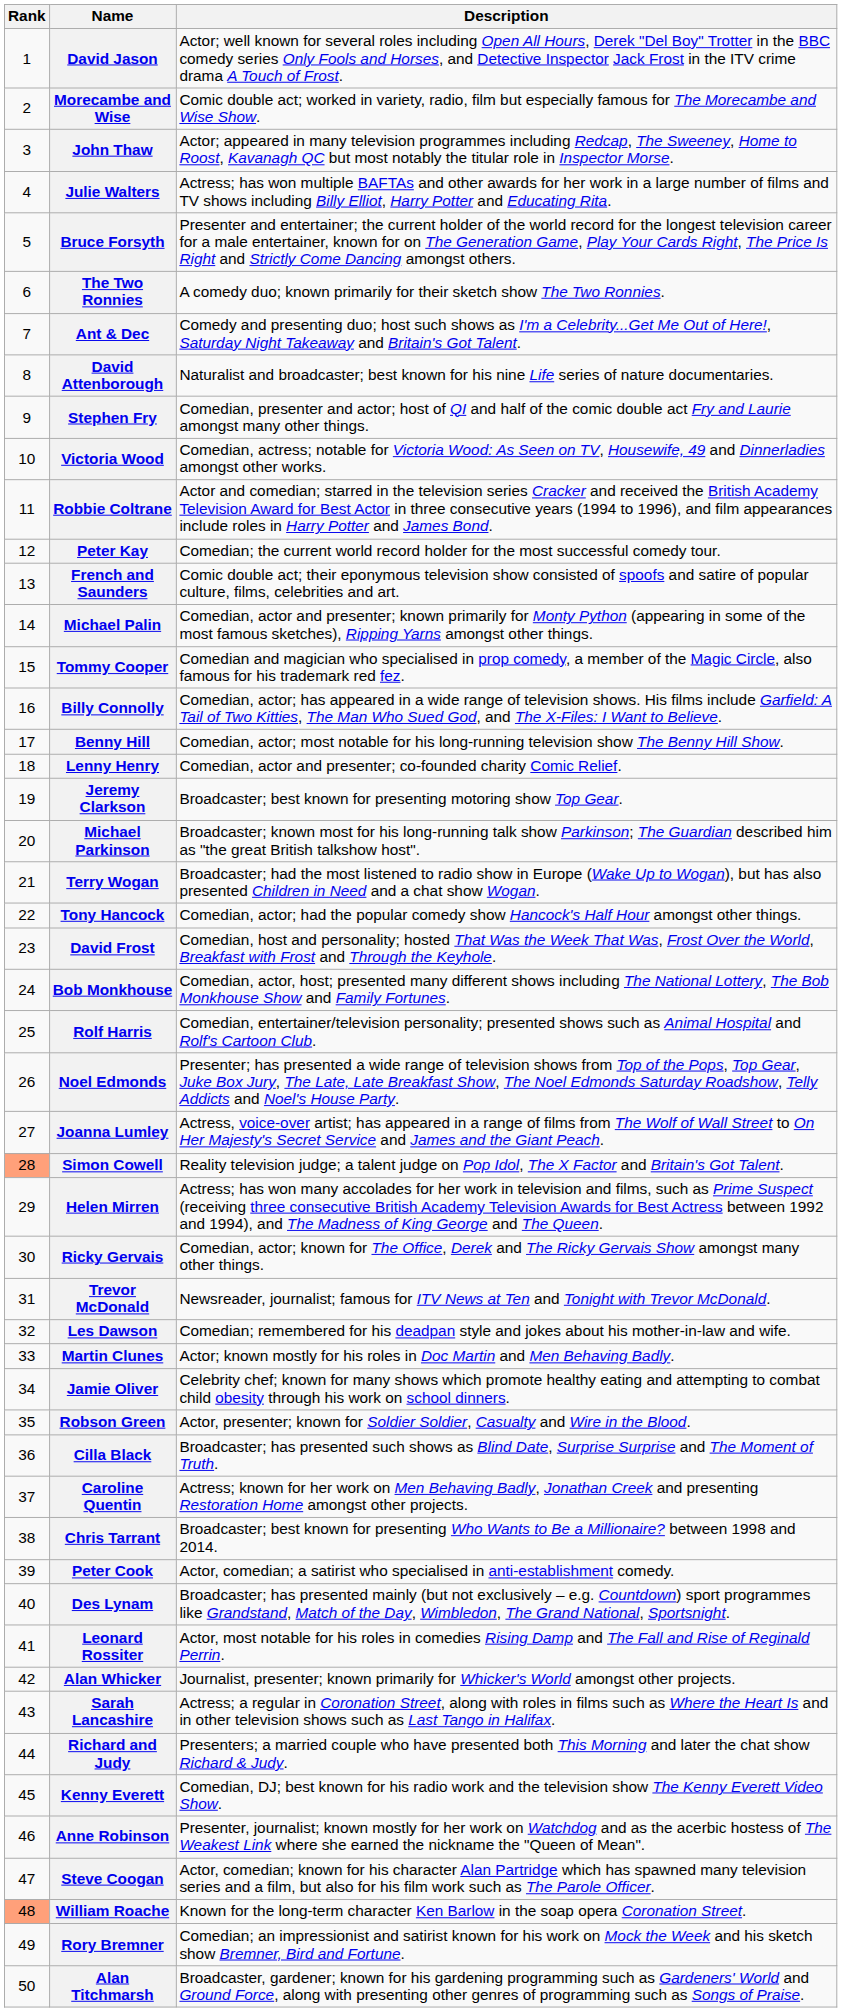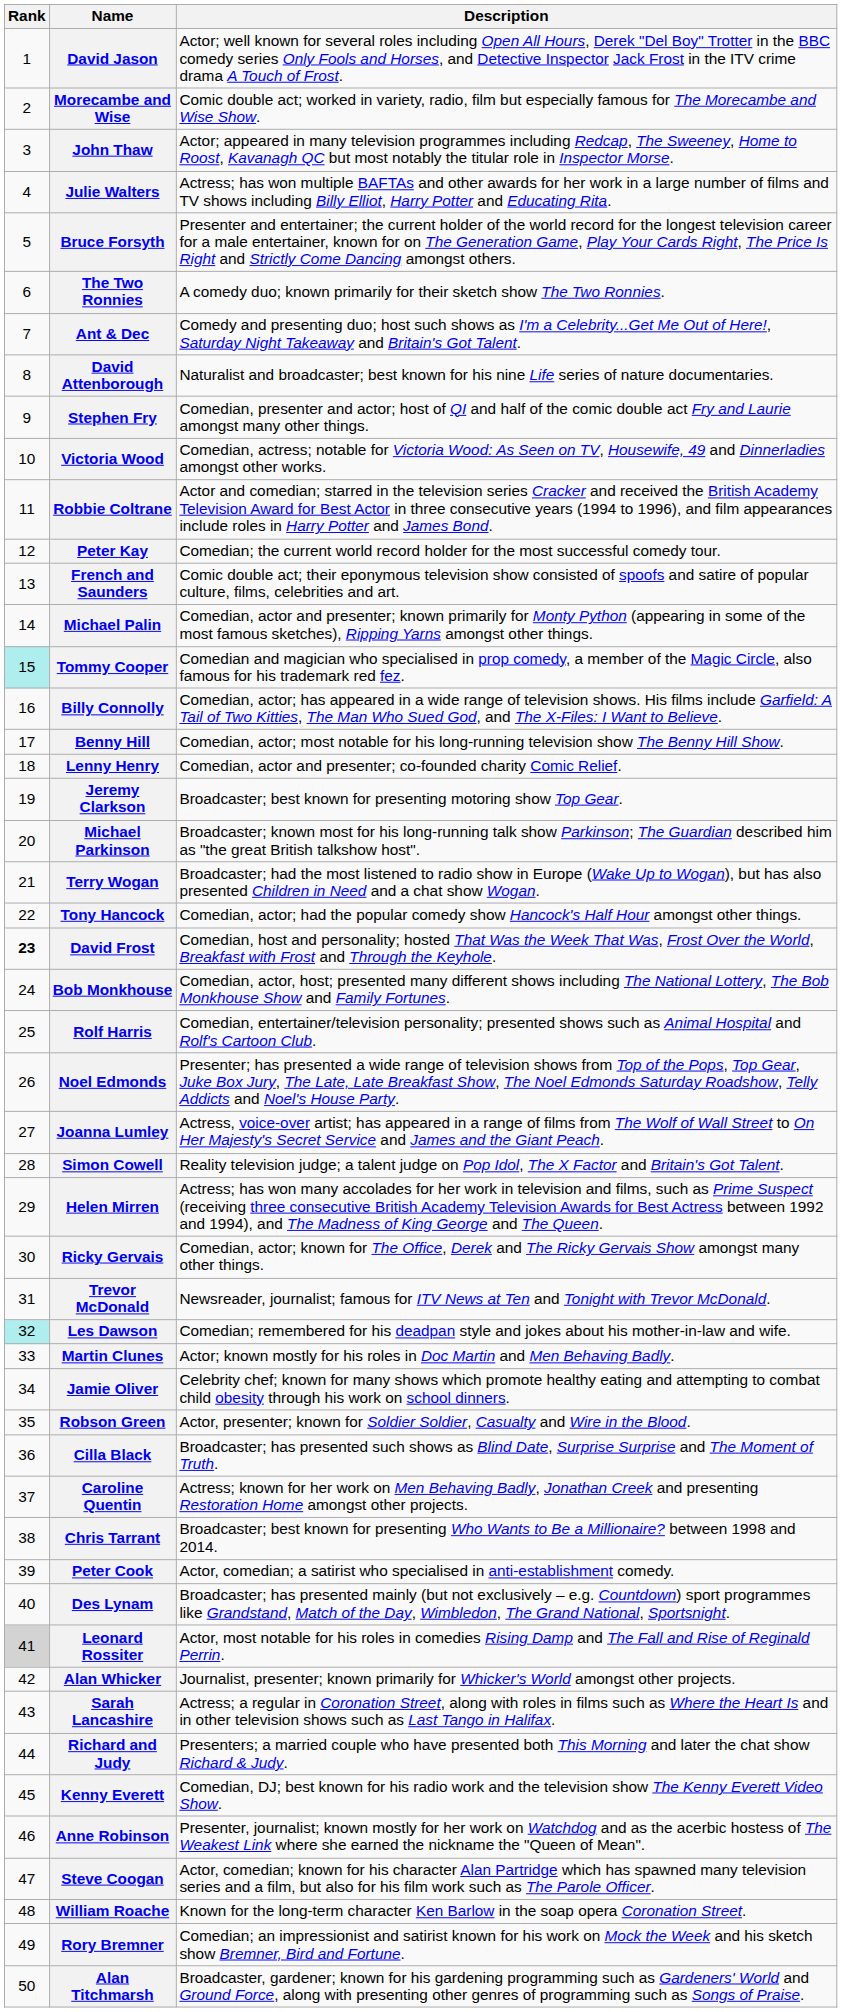(27, 667) no background -> (27, 667) paleturquoise background
(27, 948) normal -> (27, 948) bold
(27, 1165) lightsalmon background -> (27, 1165) no background
(27, 1331) no background -> (27, 1331) paleturquoise background
(27, 1646) no background -> (27, 1646) lightgrey background
(27, 1911) lightsalmon background -> (27, 1911) no background
